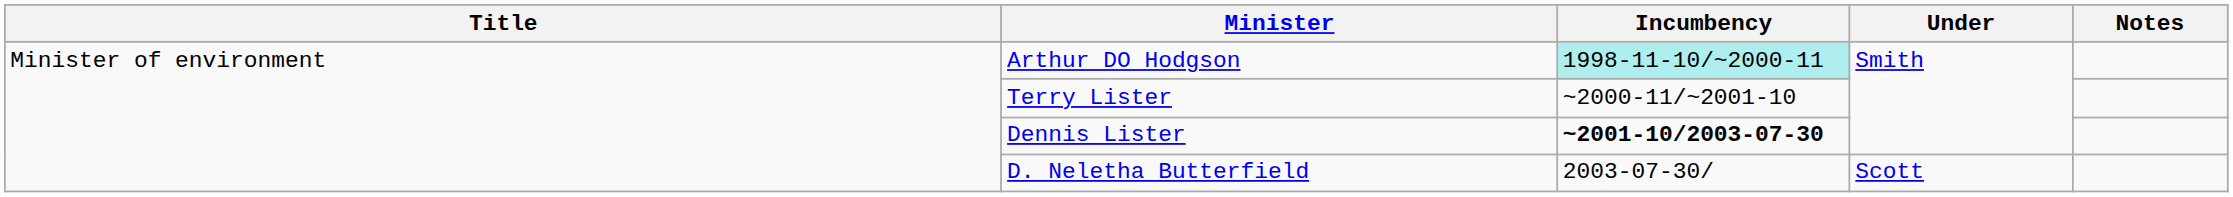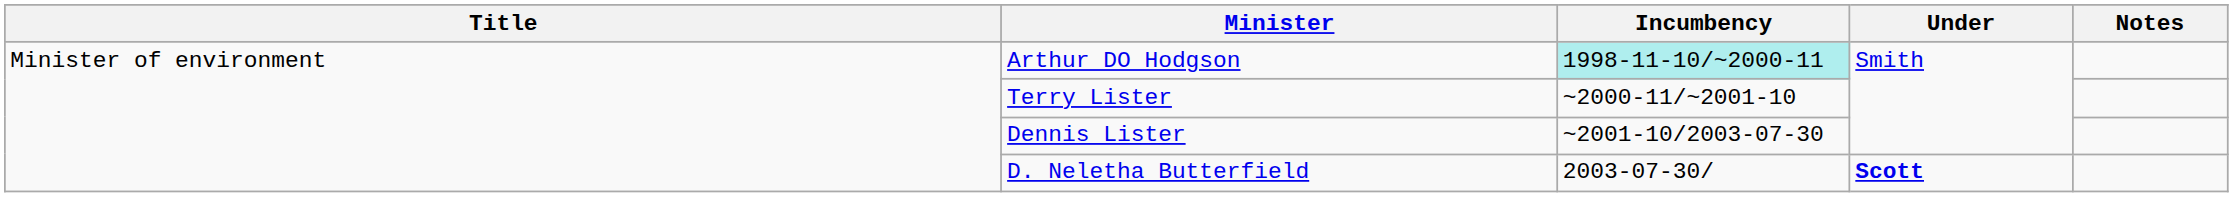(1693, 135) bold -> (1693, 135) normal
(1890, 173) normal -> (1890, 173) bold
